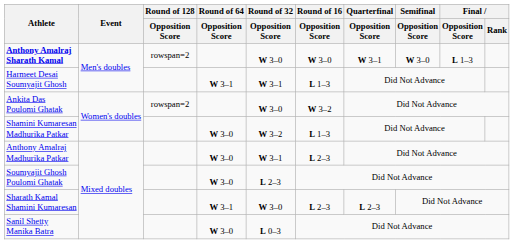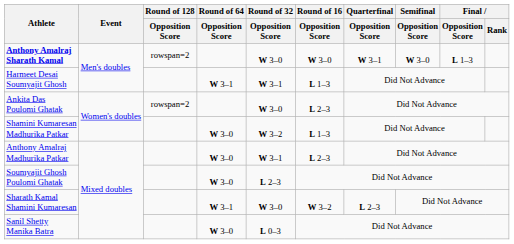(320, 109) W 3–2 -> (320, 109) L 2–3
(320, 207) L 2–3 -> (320, 207) W 3–2
